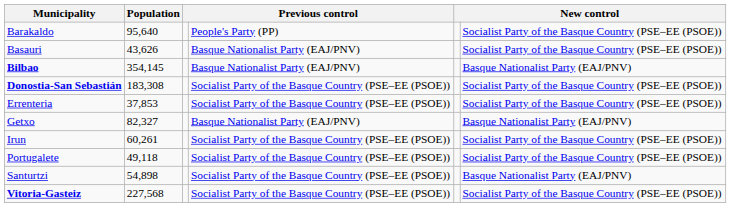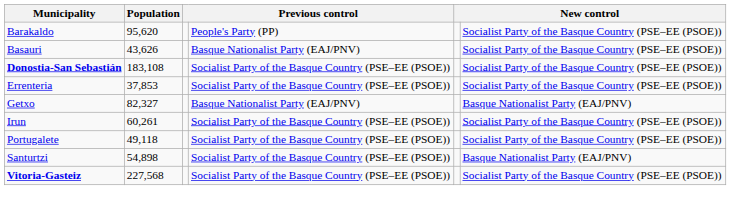(142, 31) 95,640 -> (142, 31) 95,620
- row: (23, 67)
(145, 85) 183,308 -> (145, 67) 183,108
